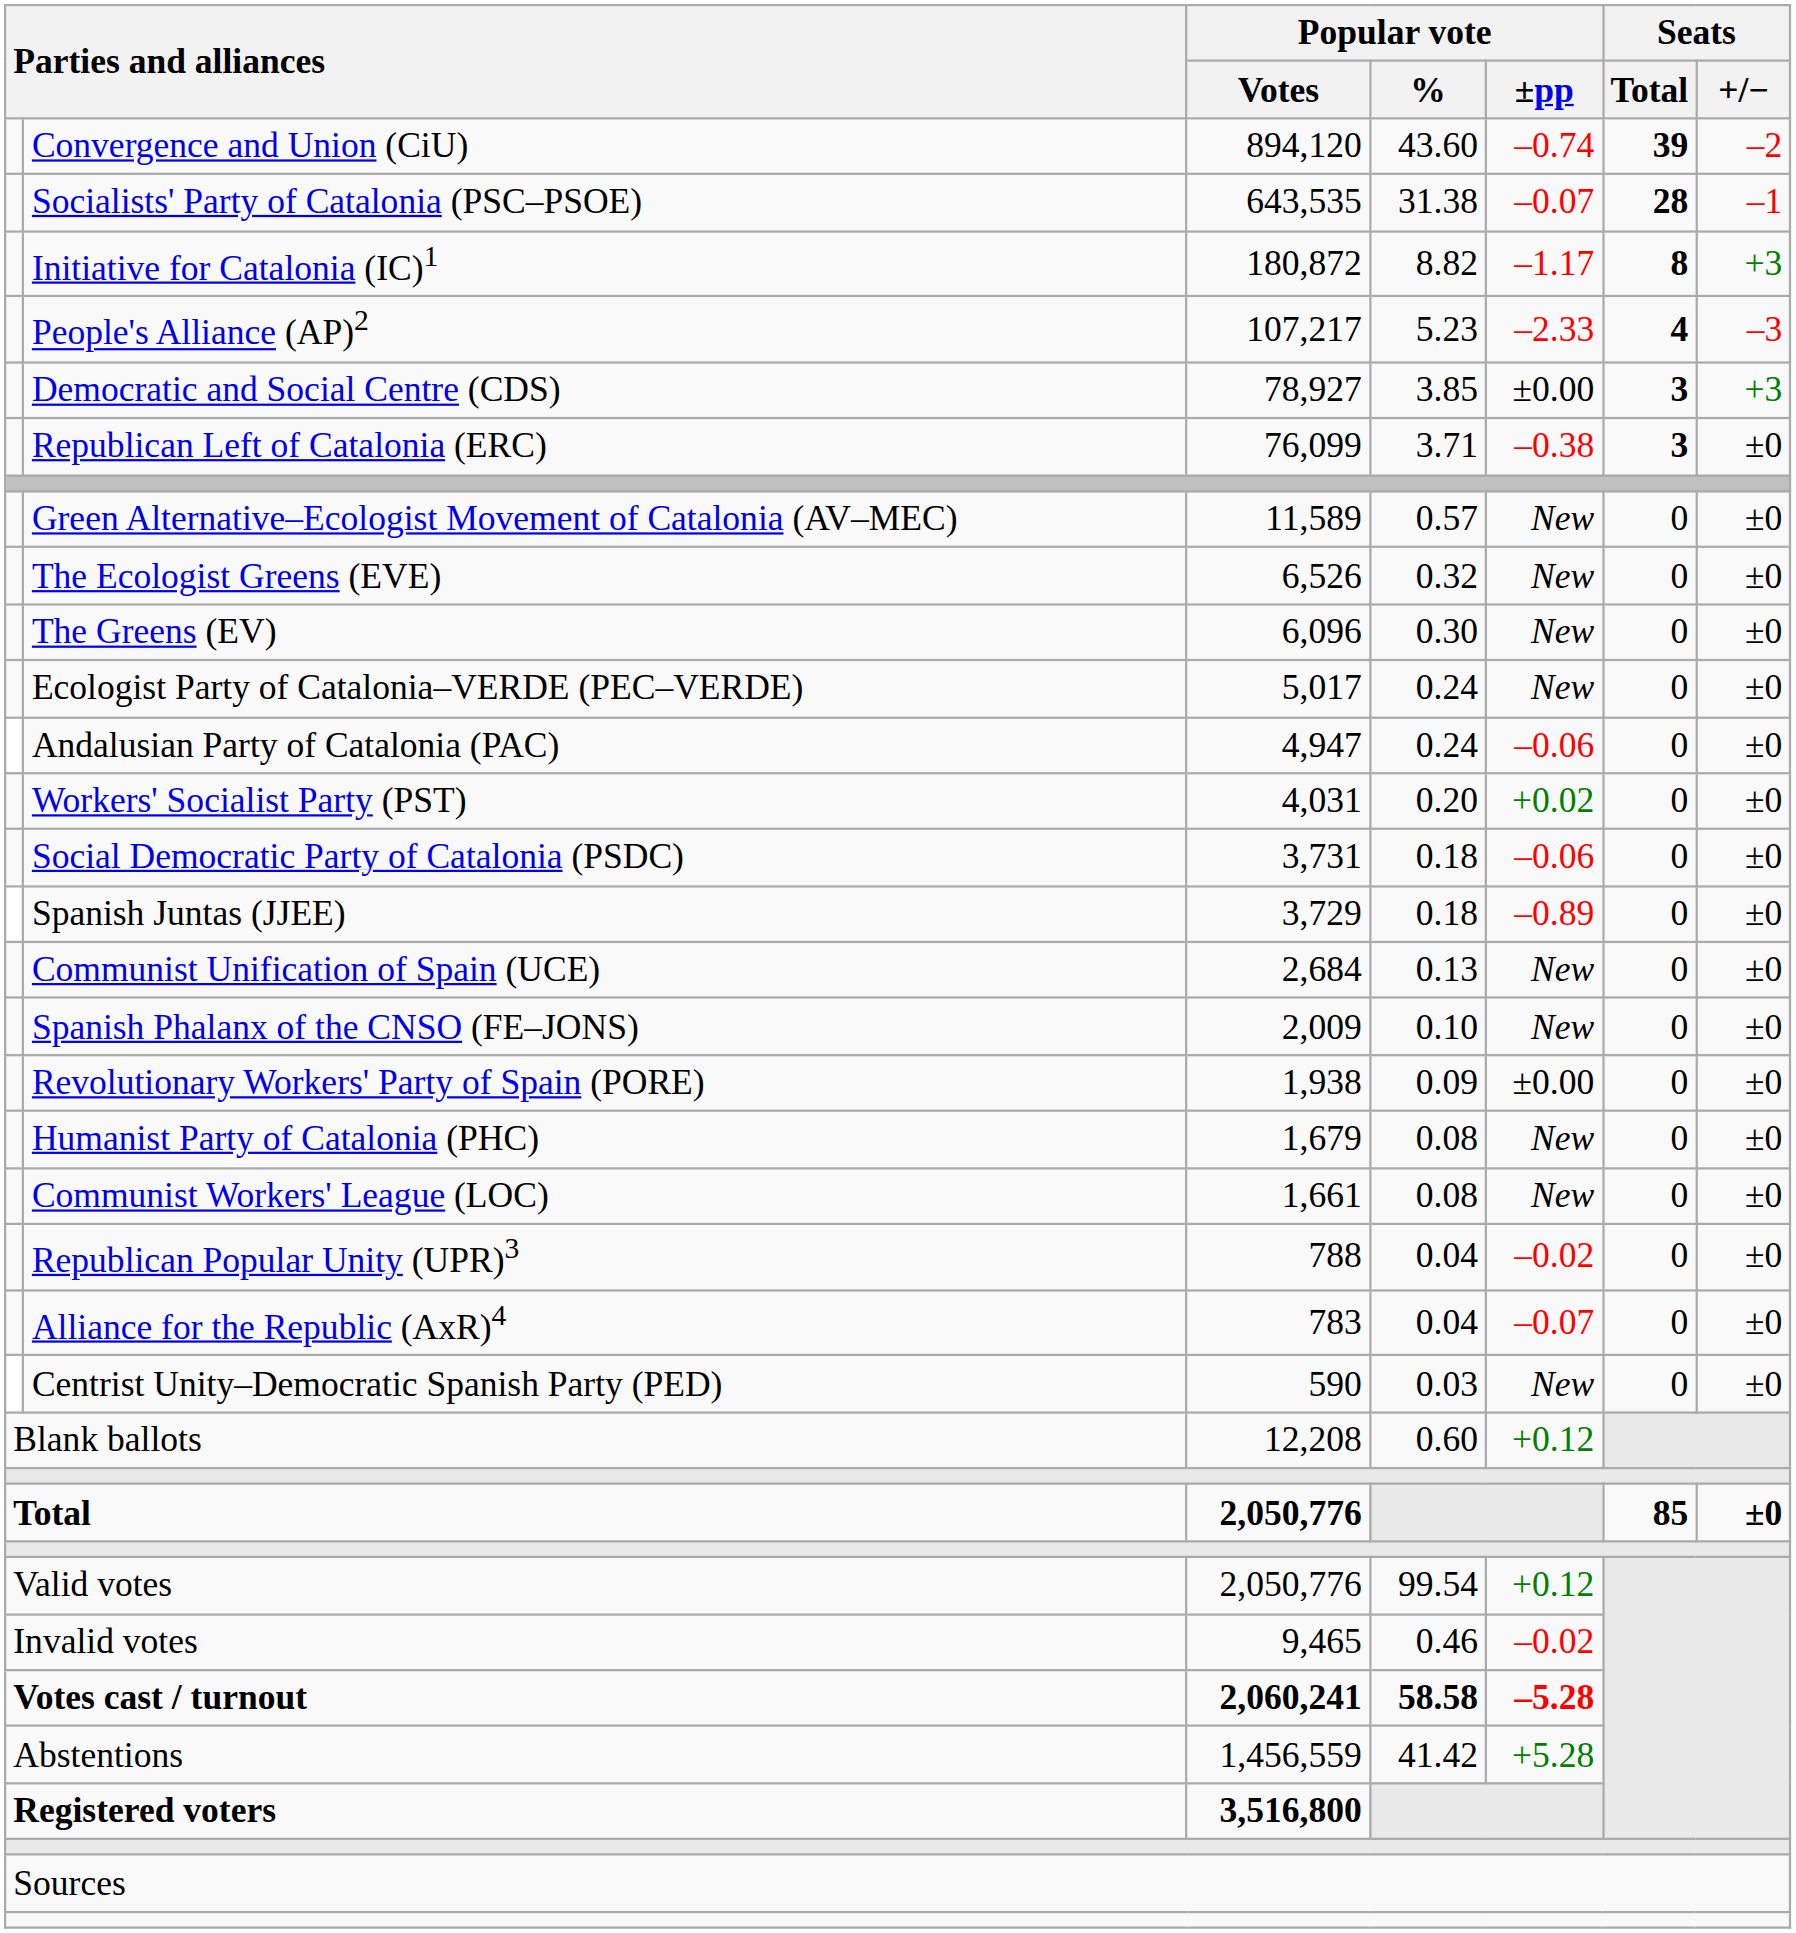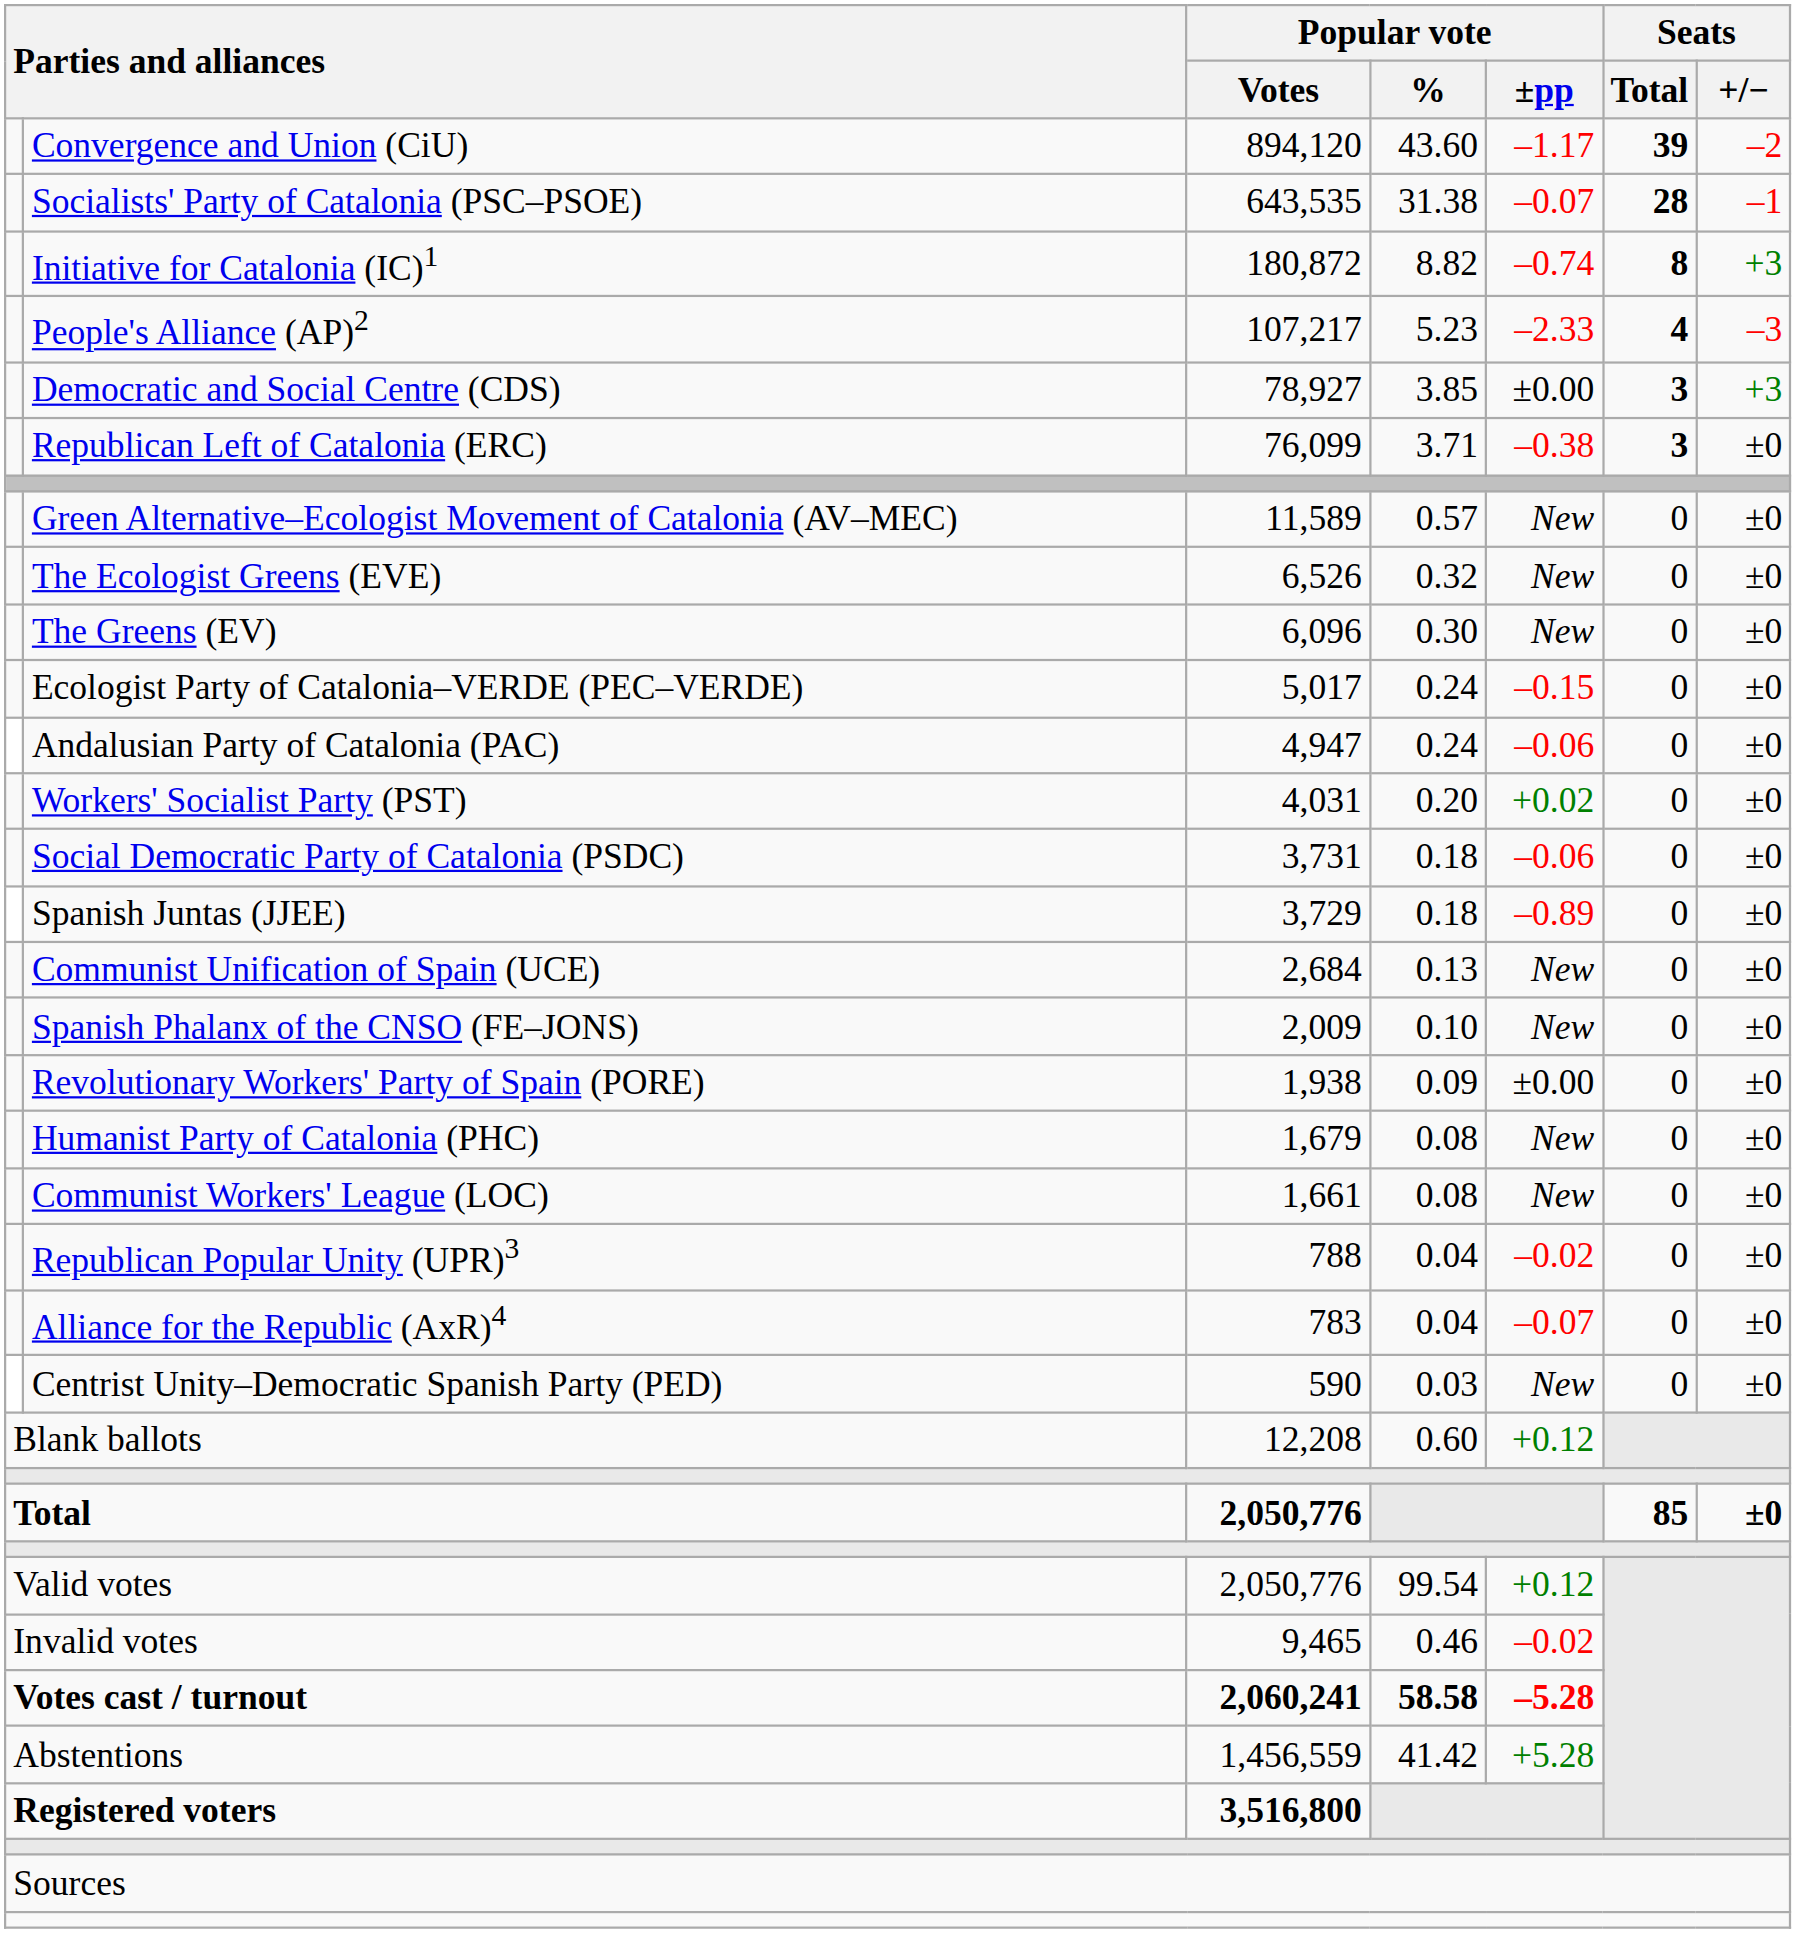(1554, 145) –0.74 -> (1554, 145) –1.17
(1554, 262) –1.17 -> (1554, 262) –0.74
(1563, 687) New -> (1554, 687) –0.15
